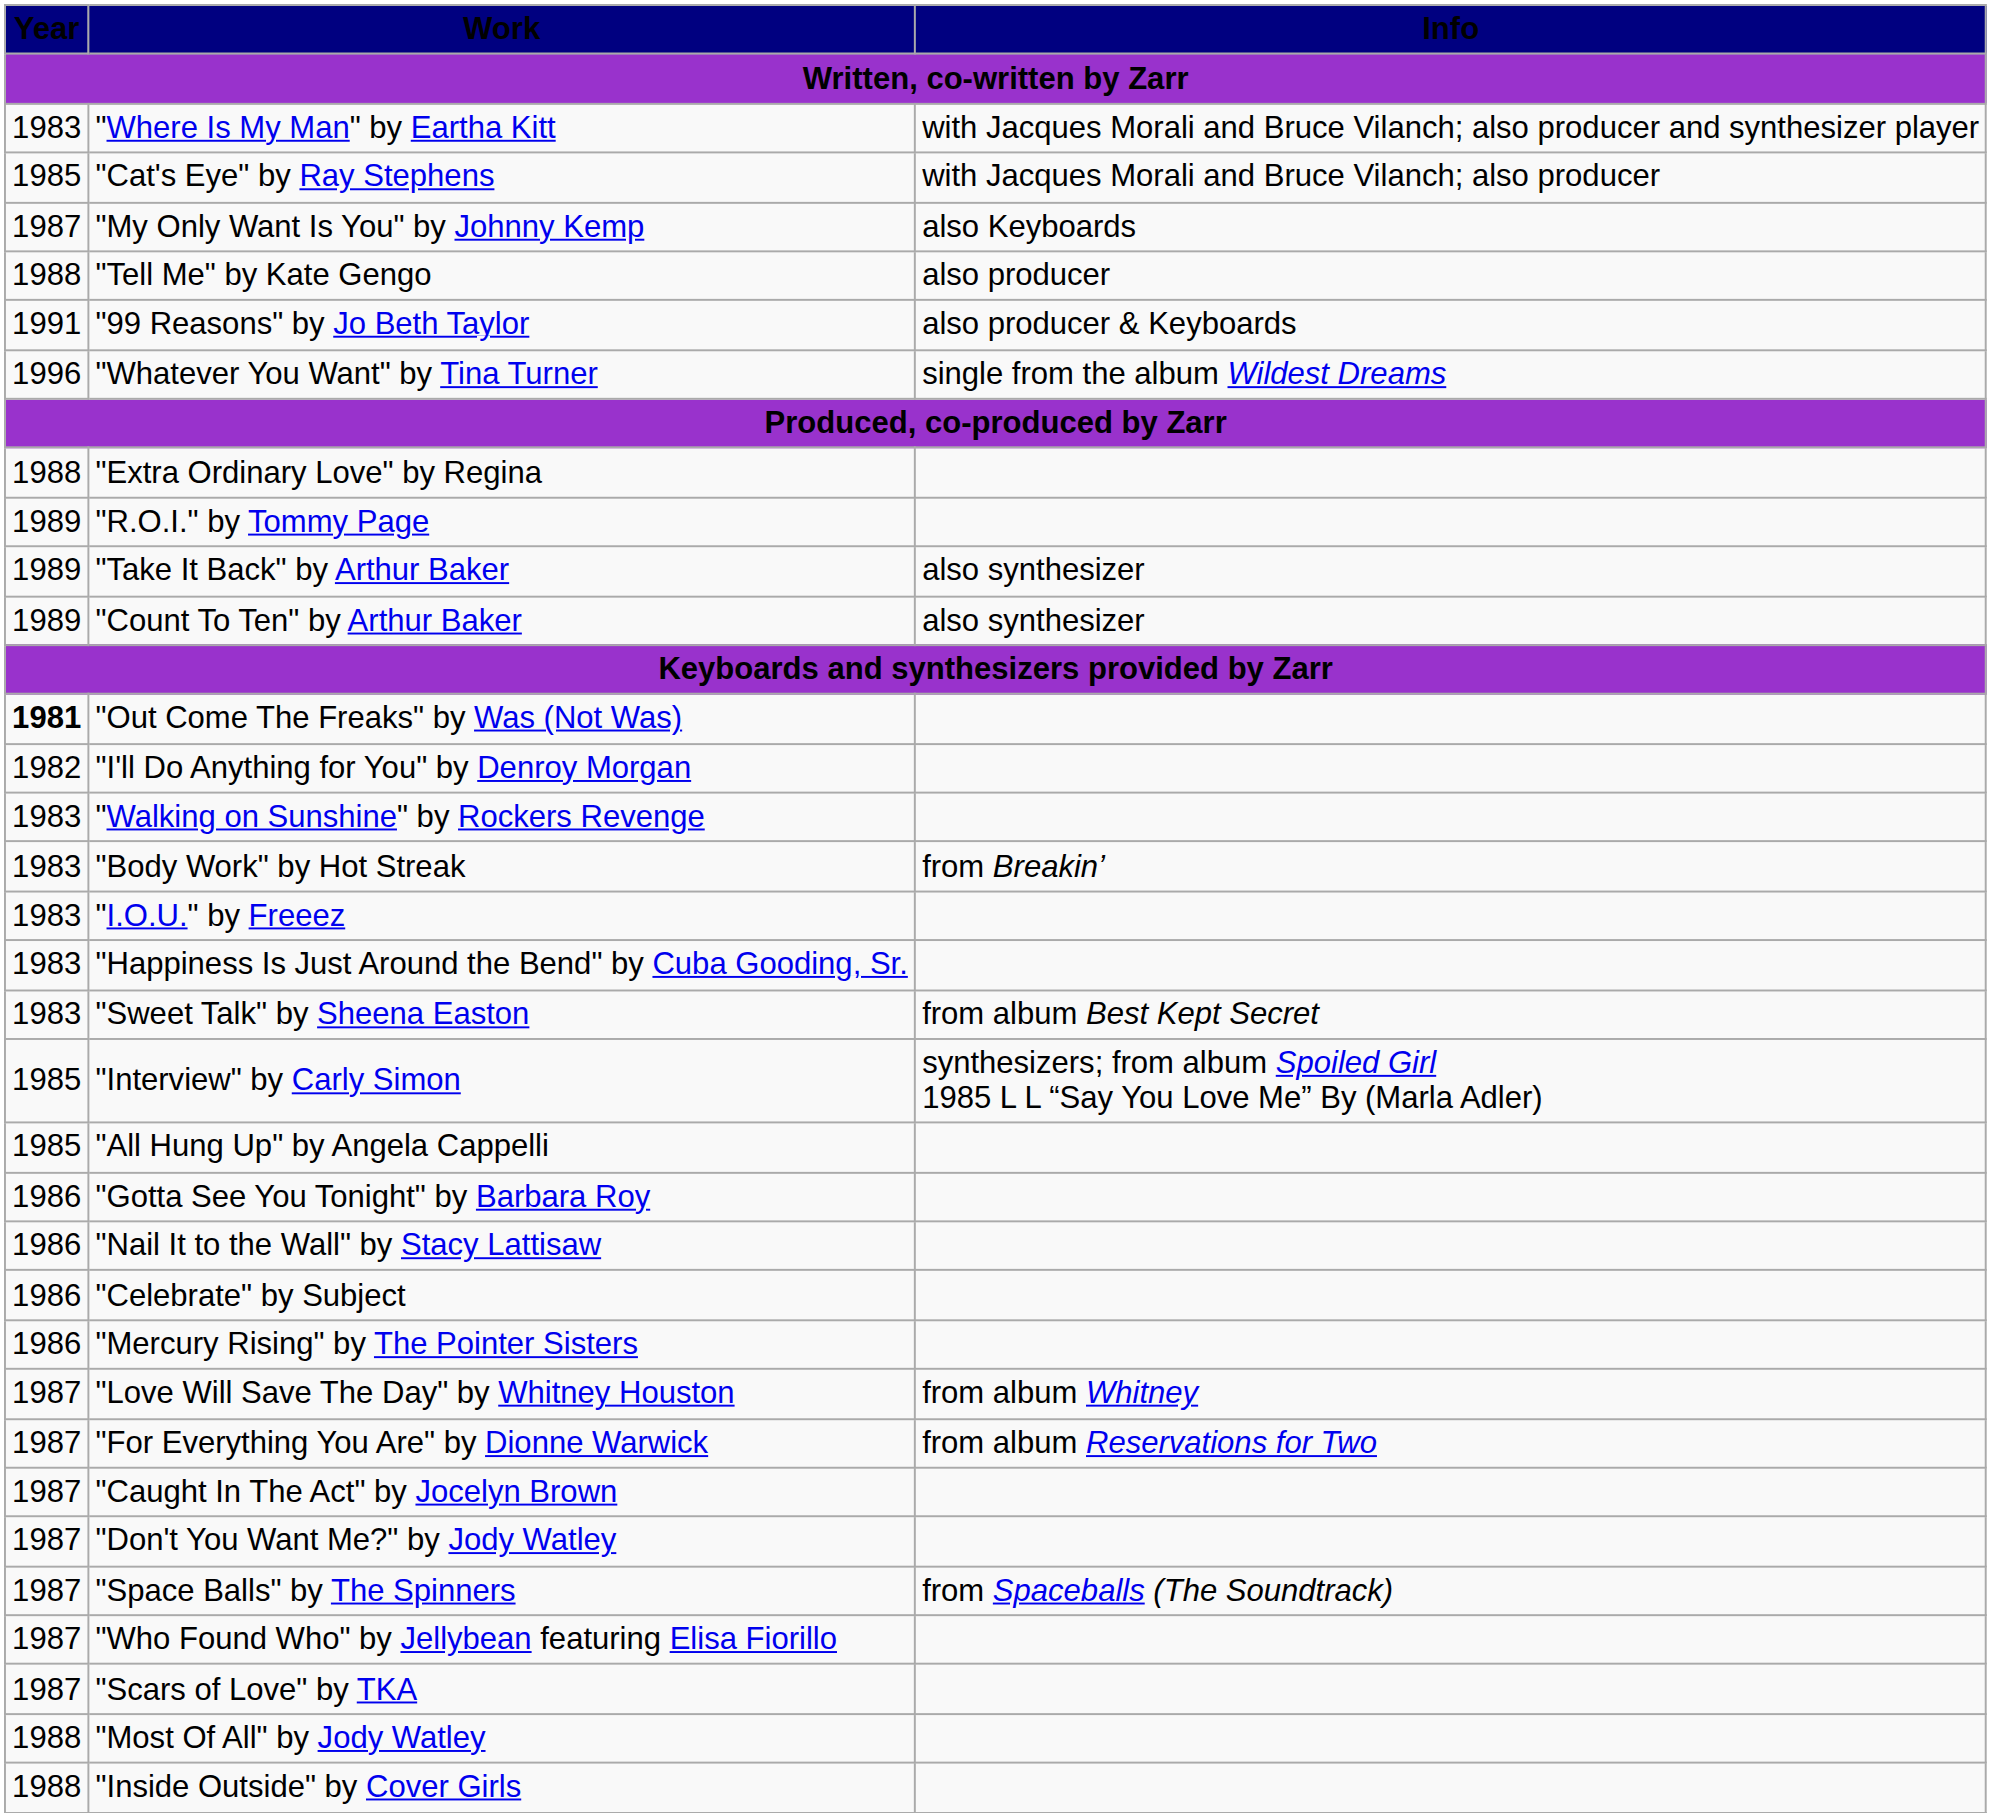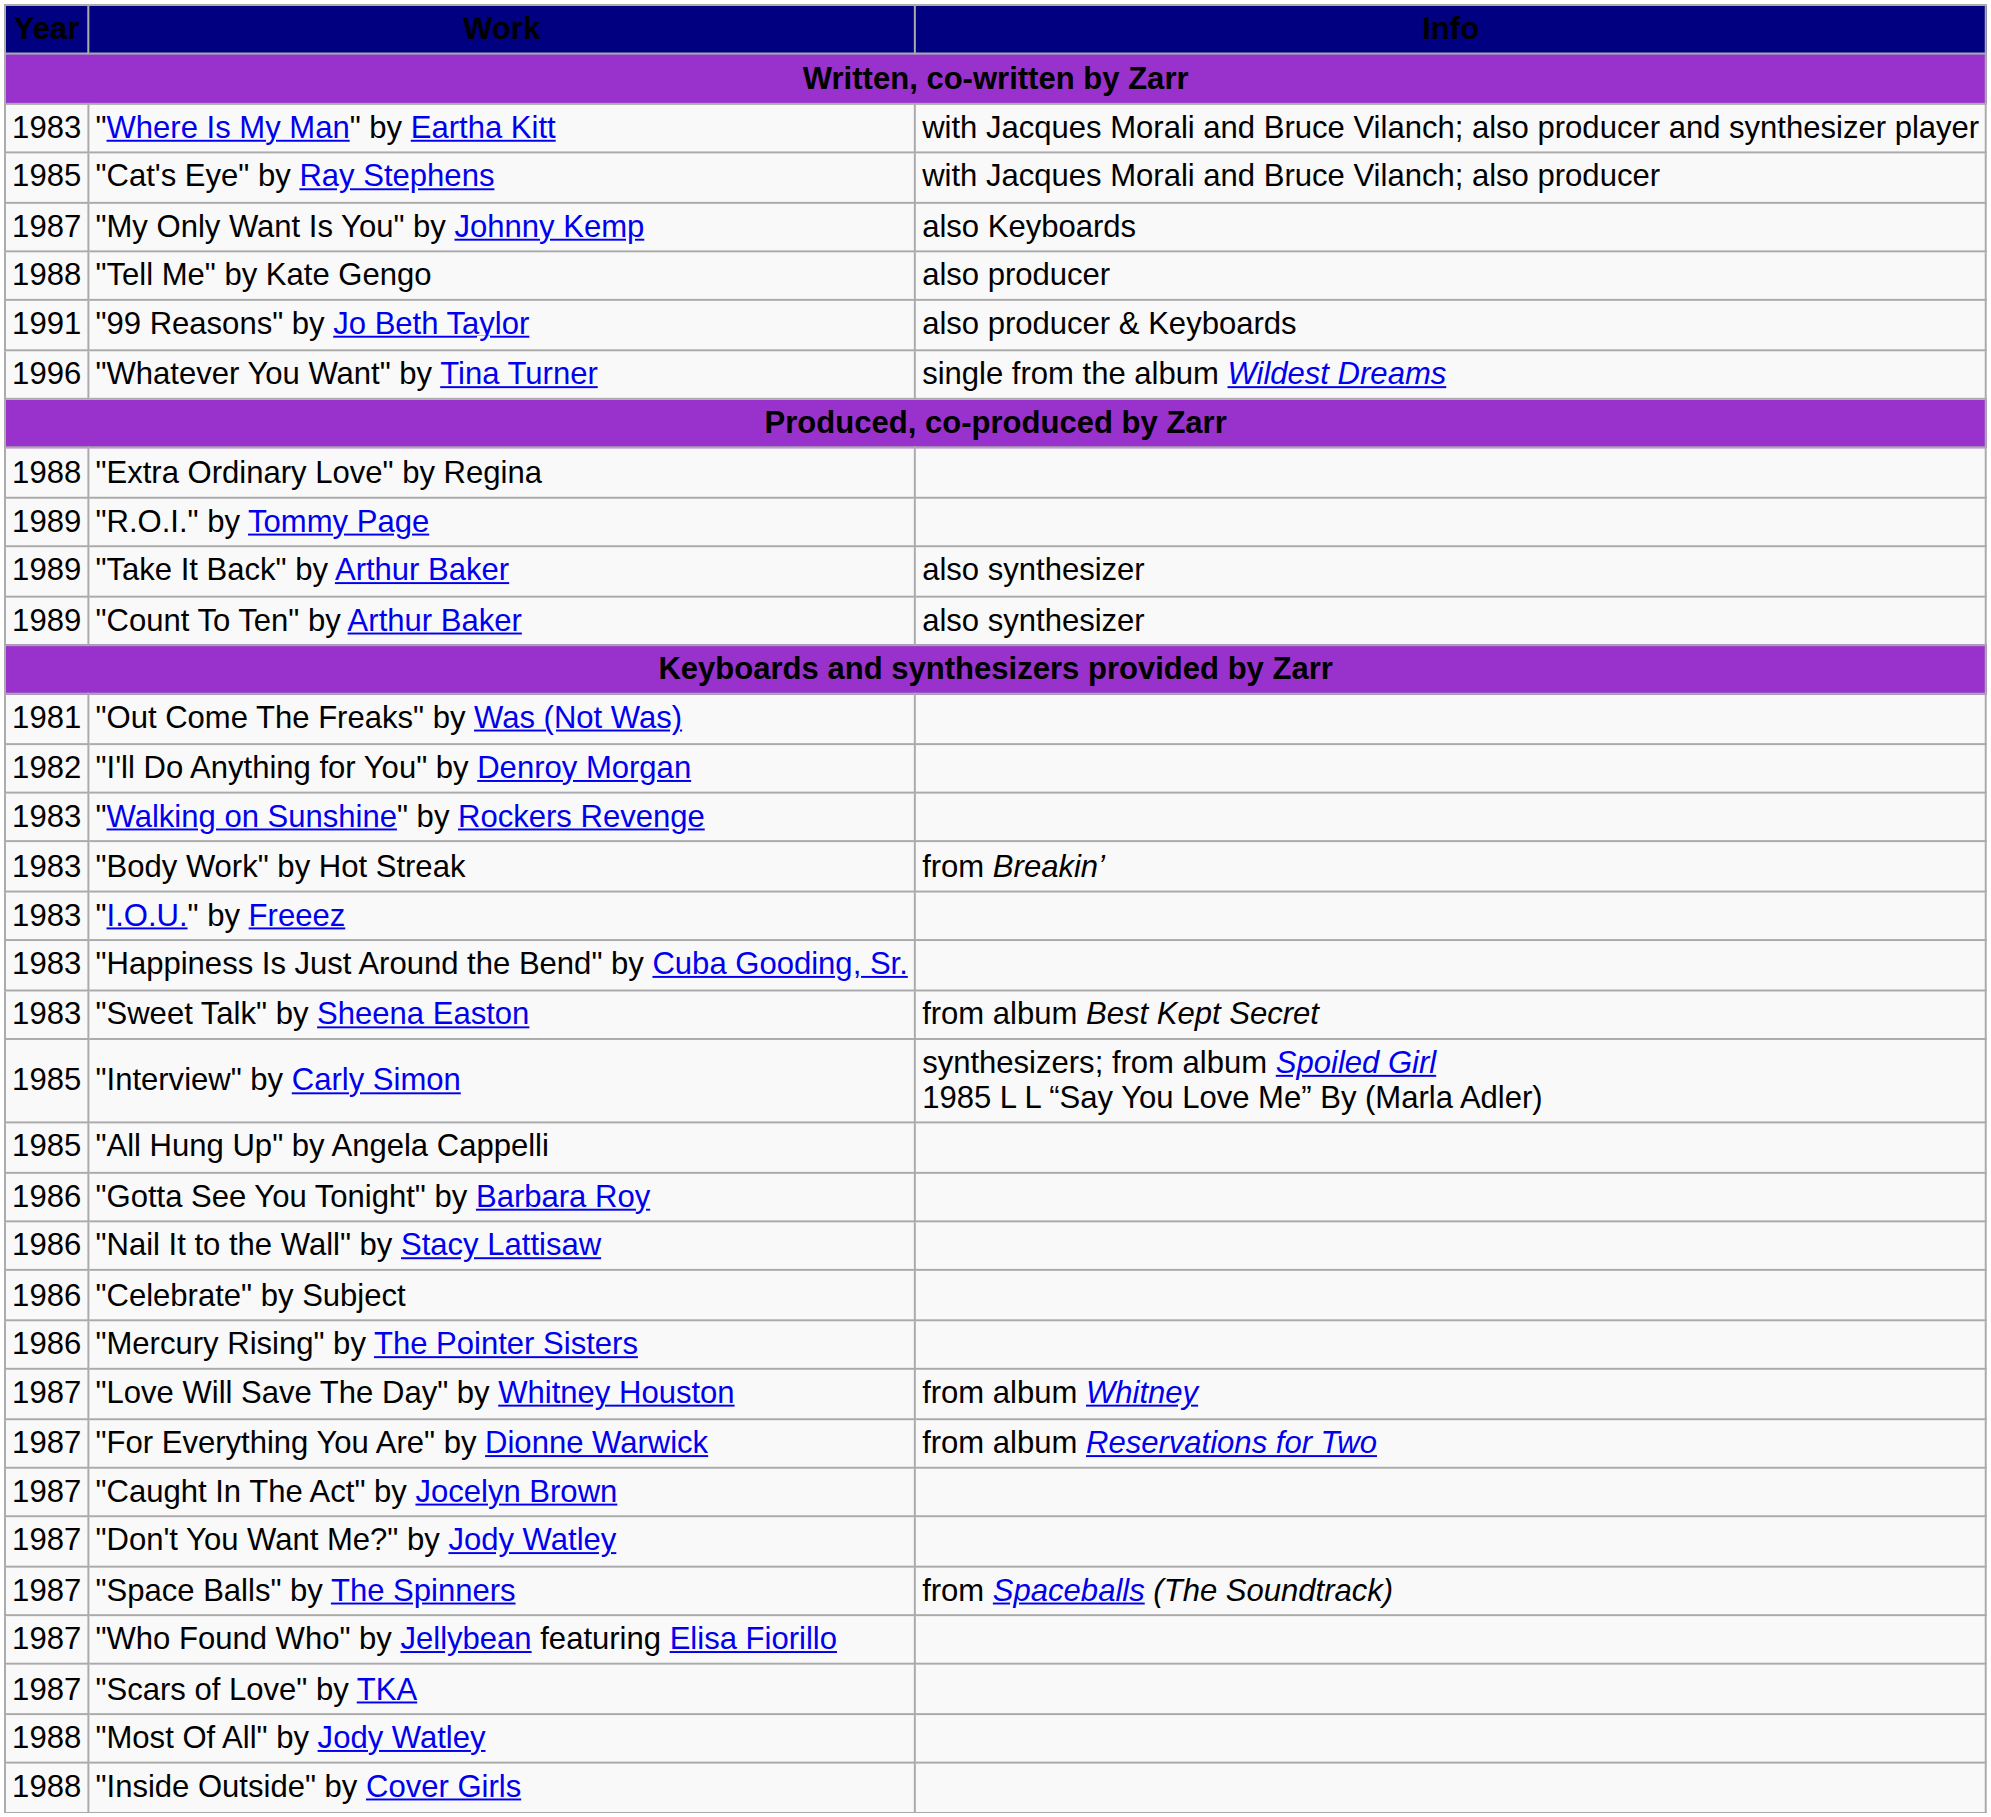(47, 718) bold -> (47, 718) normal
